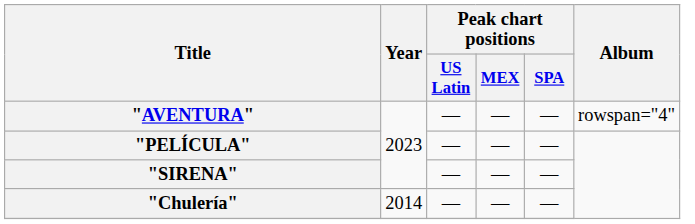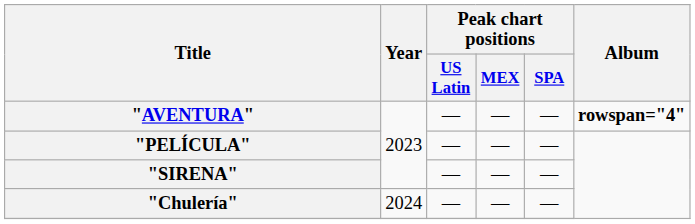(627, 115) normal -> (632, 115) bold
(404, 203) 2014 -> (404, 203) 2024
